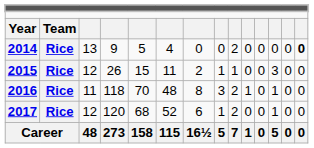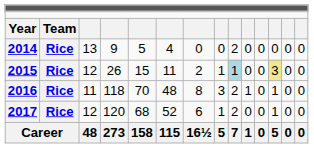(302, 49) bold -> (302, 49) normal
(235, 70) no background -> (235, 70) lightblue background
(275, 70) no background -> (275, 70) khaki background
